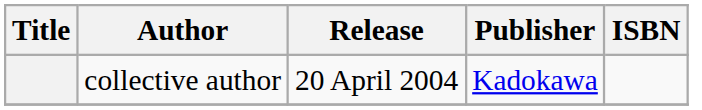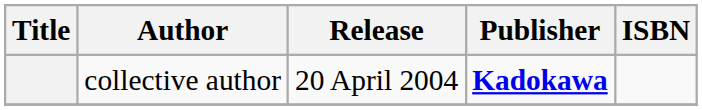(535, 79) normal -> (540, 79) bold
